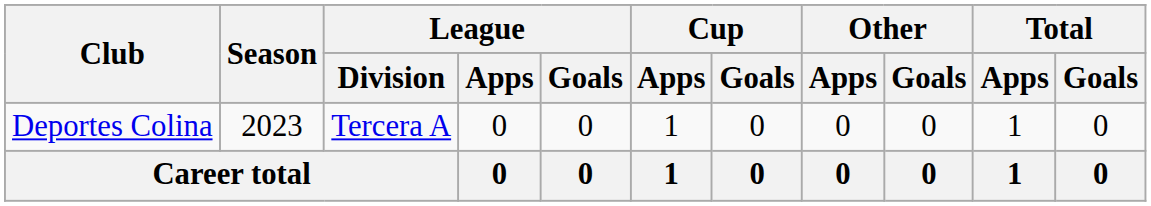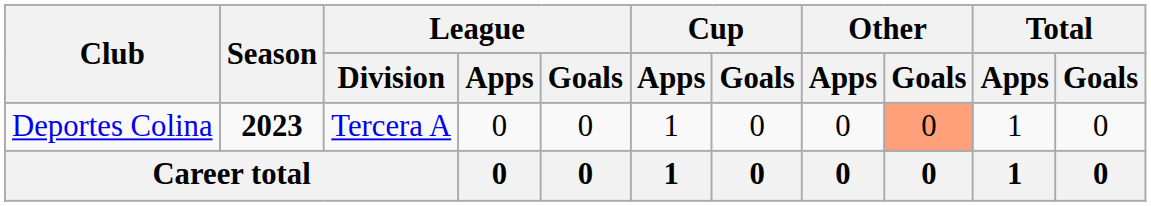(272, 126) normal -> (272, 126) bold
(929, 126) no background -> (929, 126) lightsalmon background
